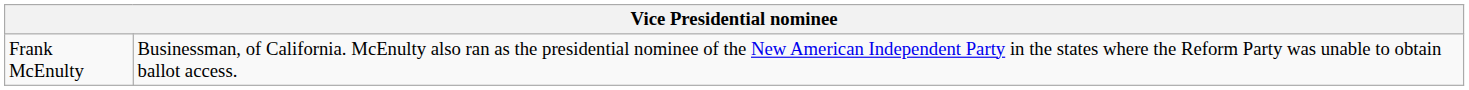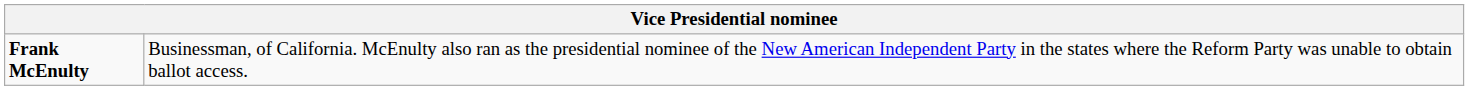(46, 59) normal -> (49, 59) bold
